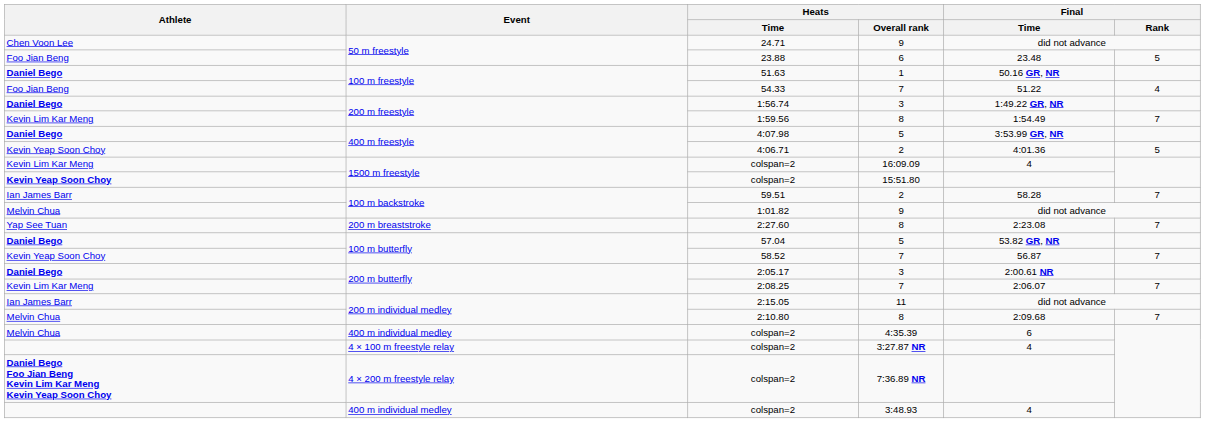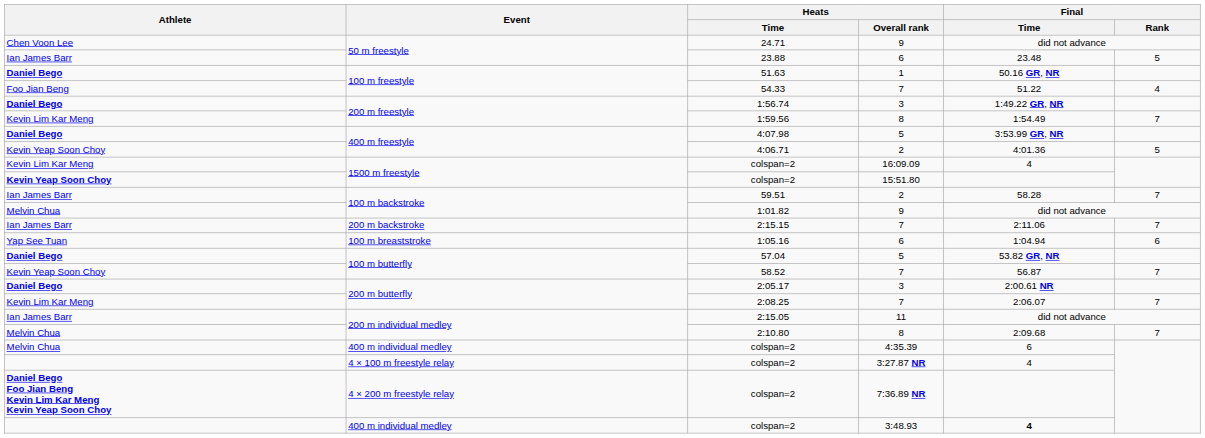(38, 58) Foo Jian Beng -> (39, 58) Ian James Barr
+ row: (773, 226)
+ row: (773, 241)
- row: (773, 226)
(1029, 410) normal -> (1029, 426) bold
